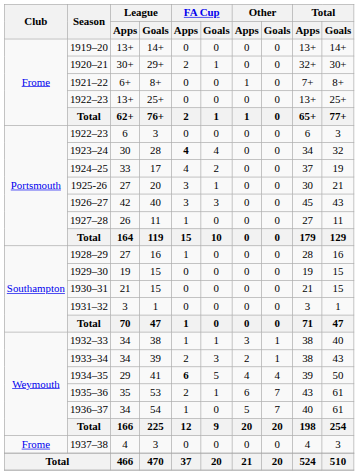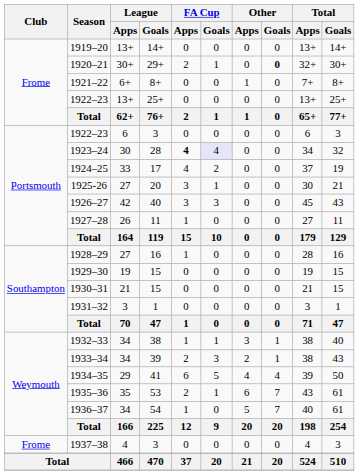(277, 64) normal -> (277, 64) bold
(216, 151) no background -> (216, 151) lavender background
(186, 375) bold -> (186, 375) normal
